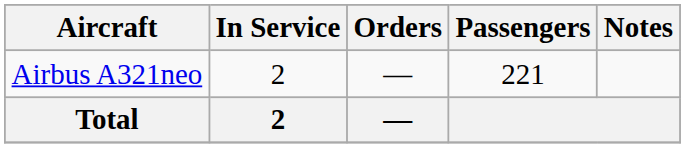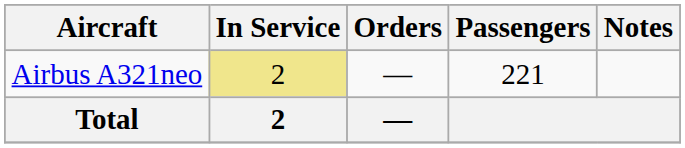(278, 73) no background -> (278, 73) khaki background
